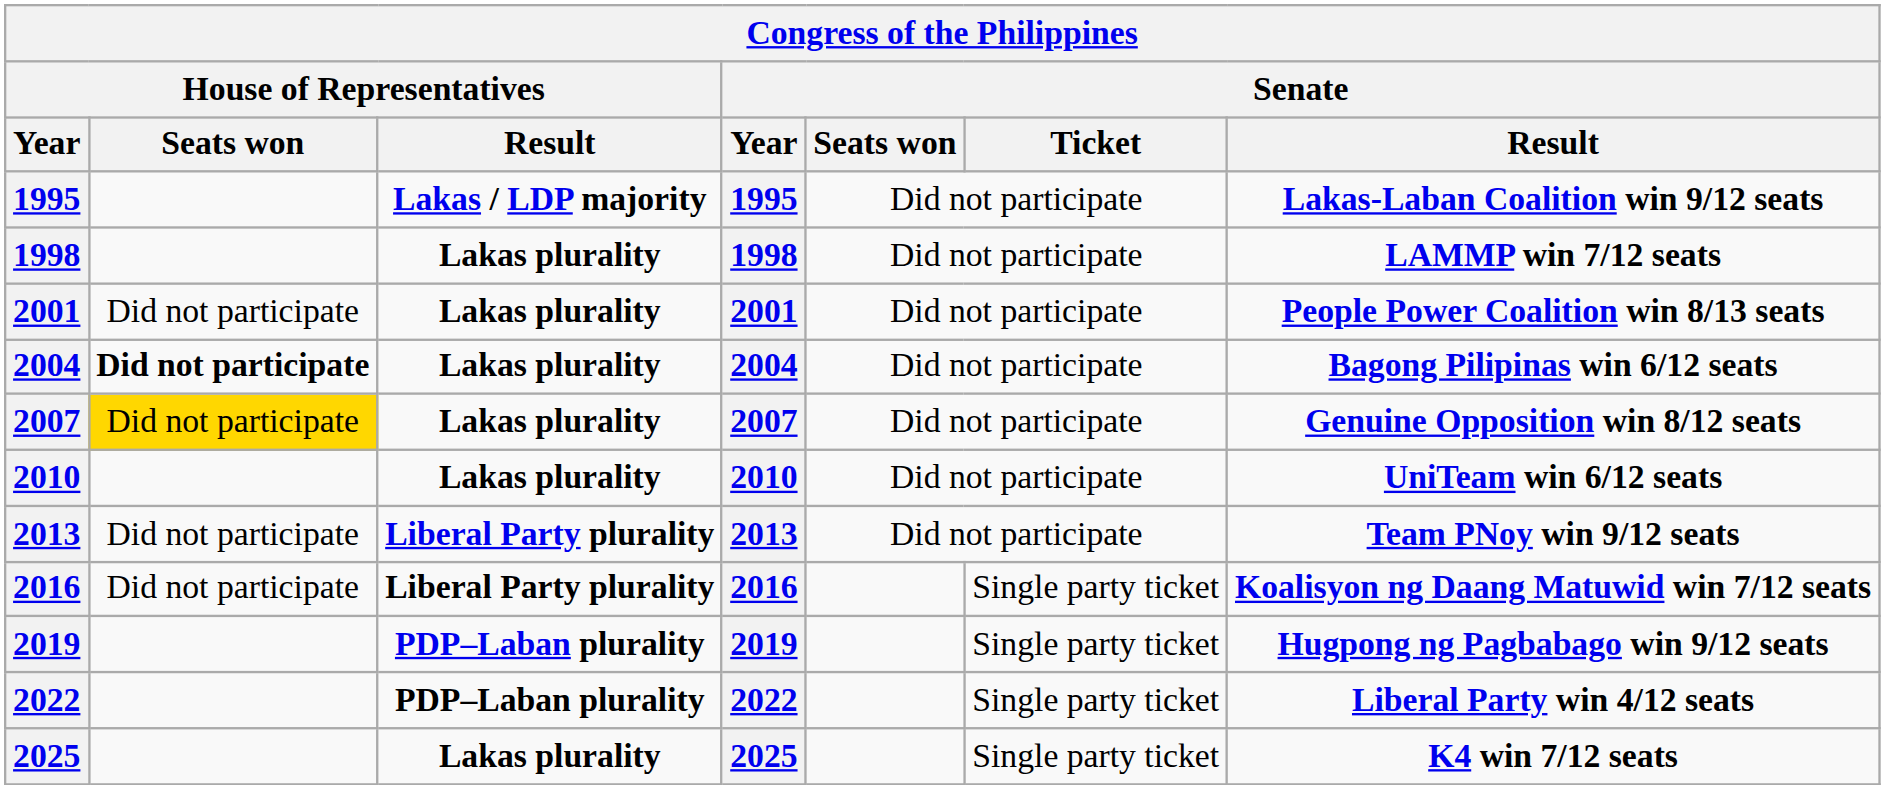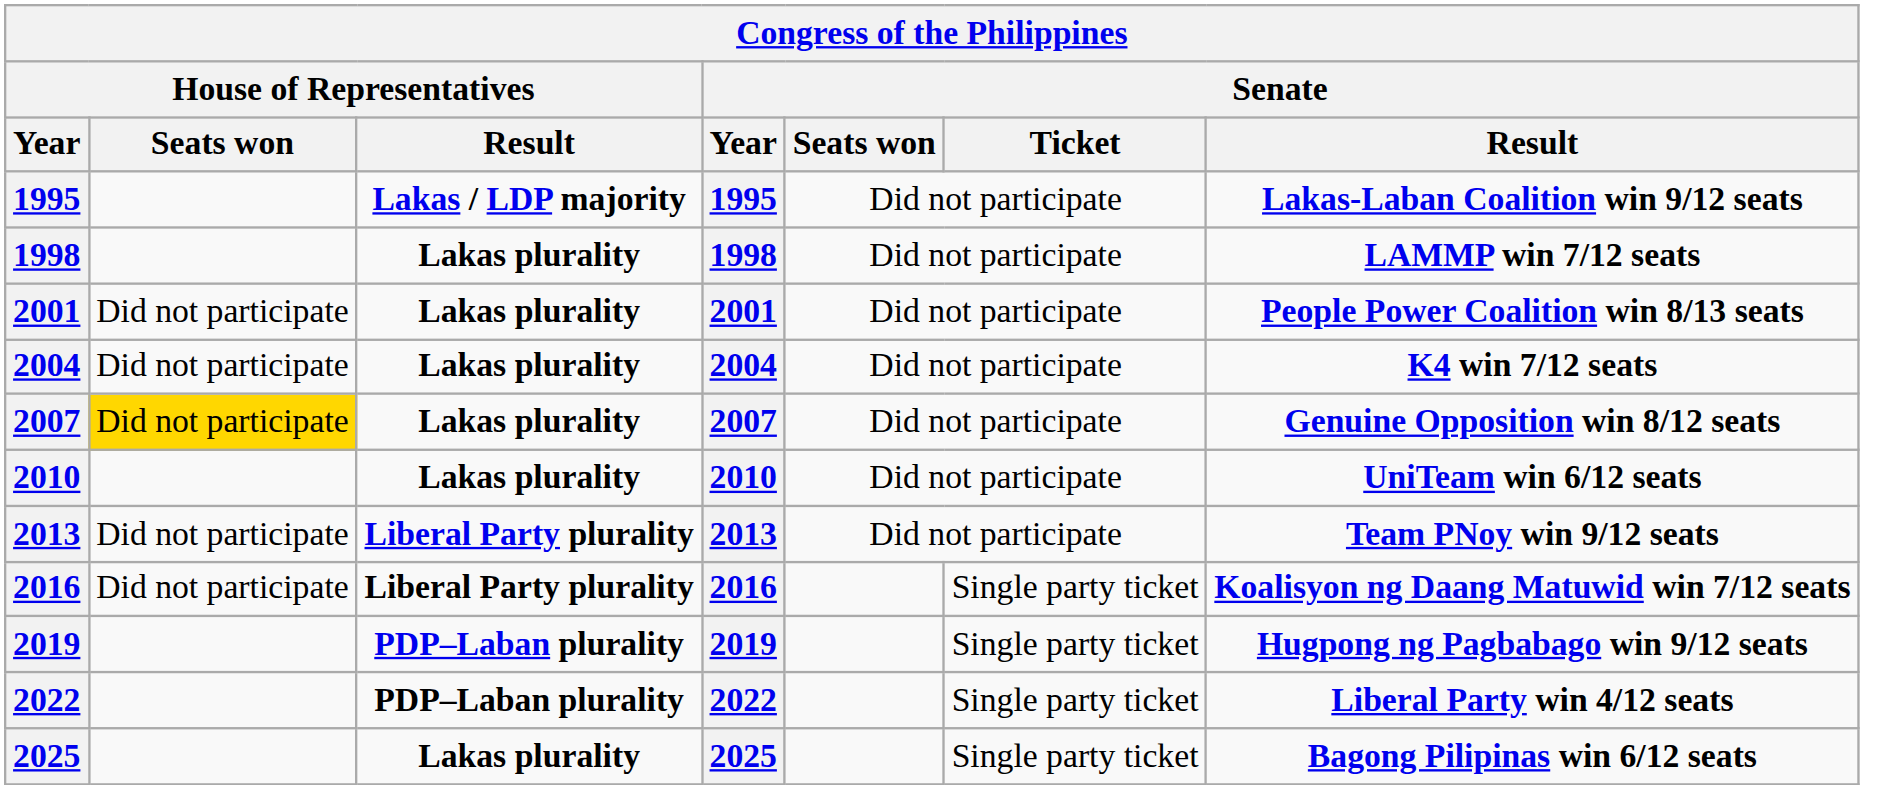(233, 366) bold -> (222, 366) normal
(1553, 366) Bagong Pilipinas win 6/12 seats -> (1532, 366) K4 win 7/12 seats
(1553, 755) K4 win 7/12 seats -> (1532, 755) Bagong Pilipinas win 6/12 seats
